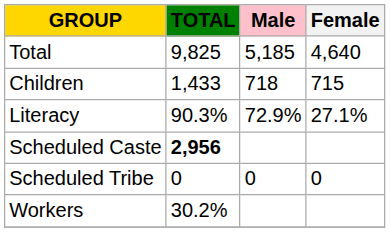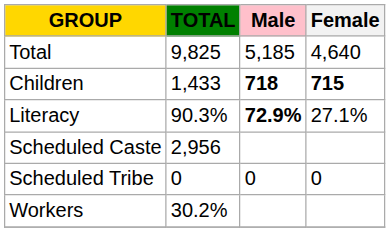(261, 83) normal -> (261, 83) bold
(327, 83) normal -> (327, 83) bold
(273, 115) normal -> (273, 115) bold
(196, 147) bold -> (196, 147) normal
